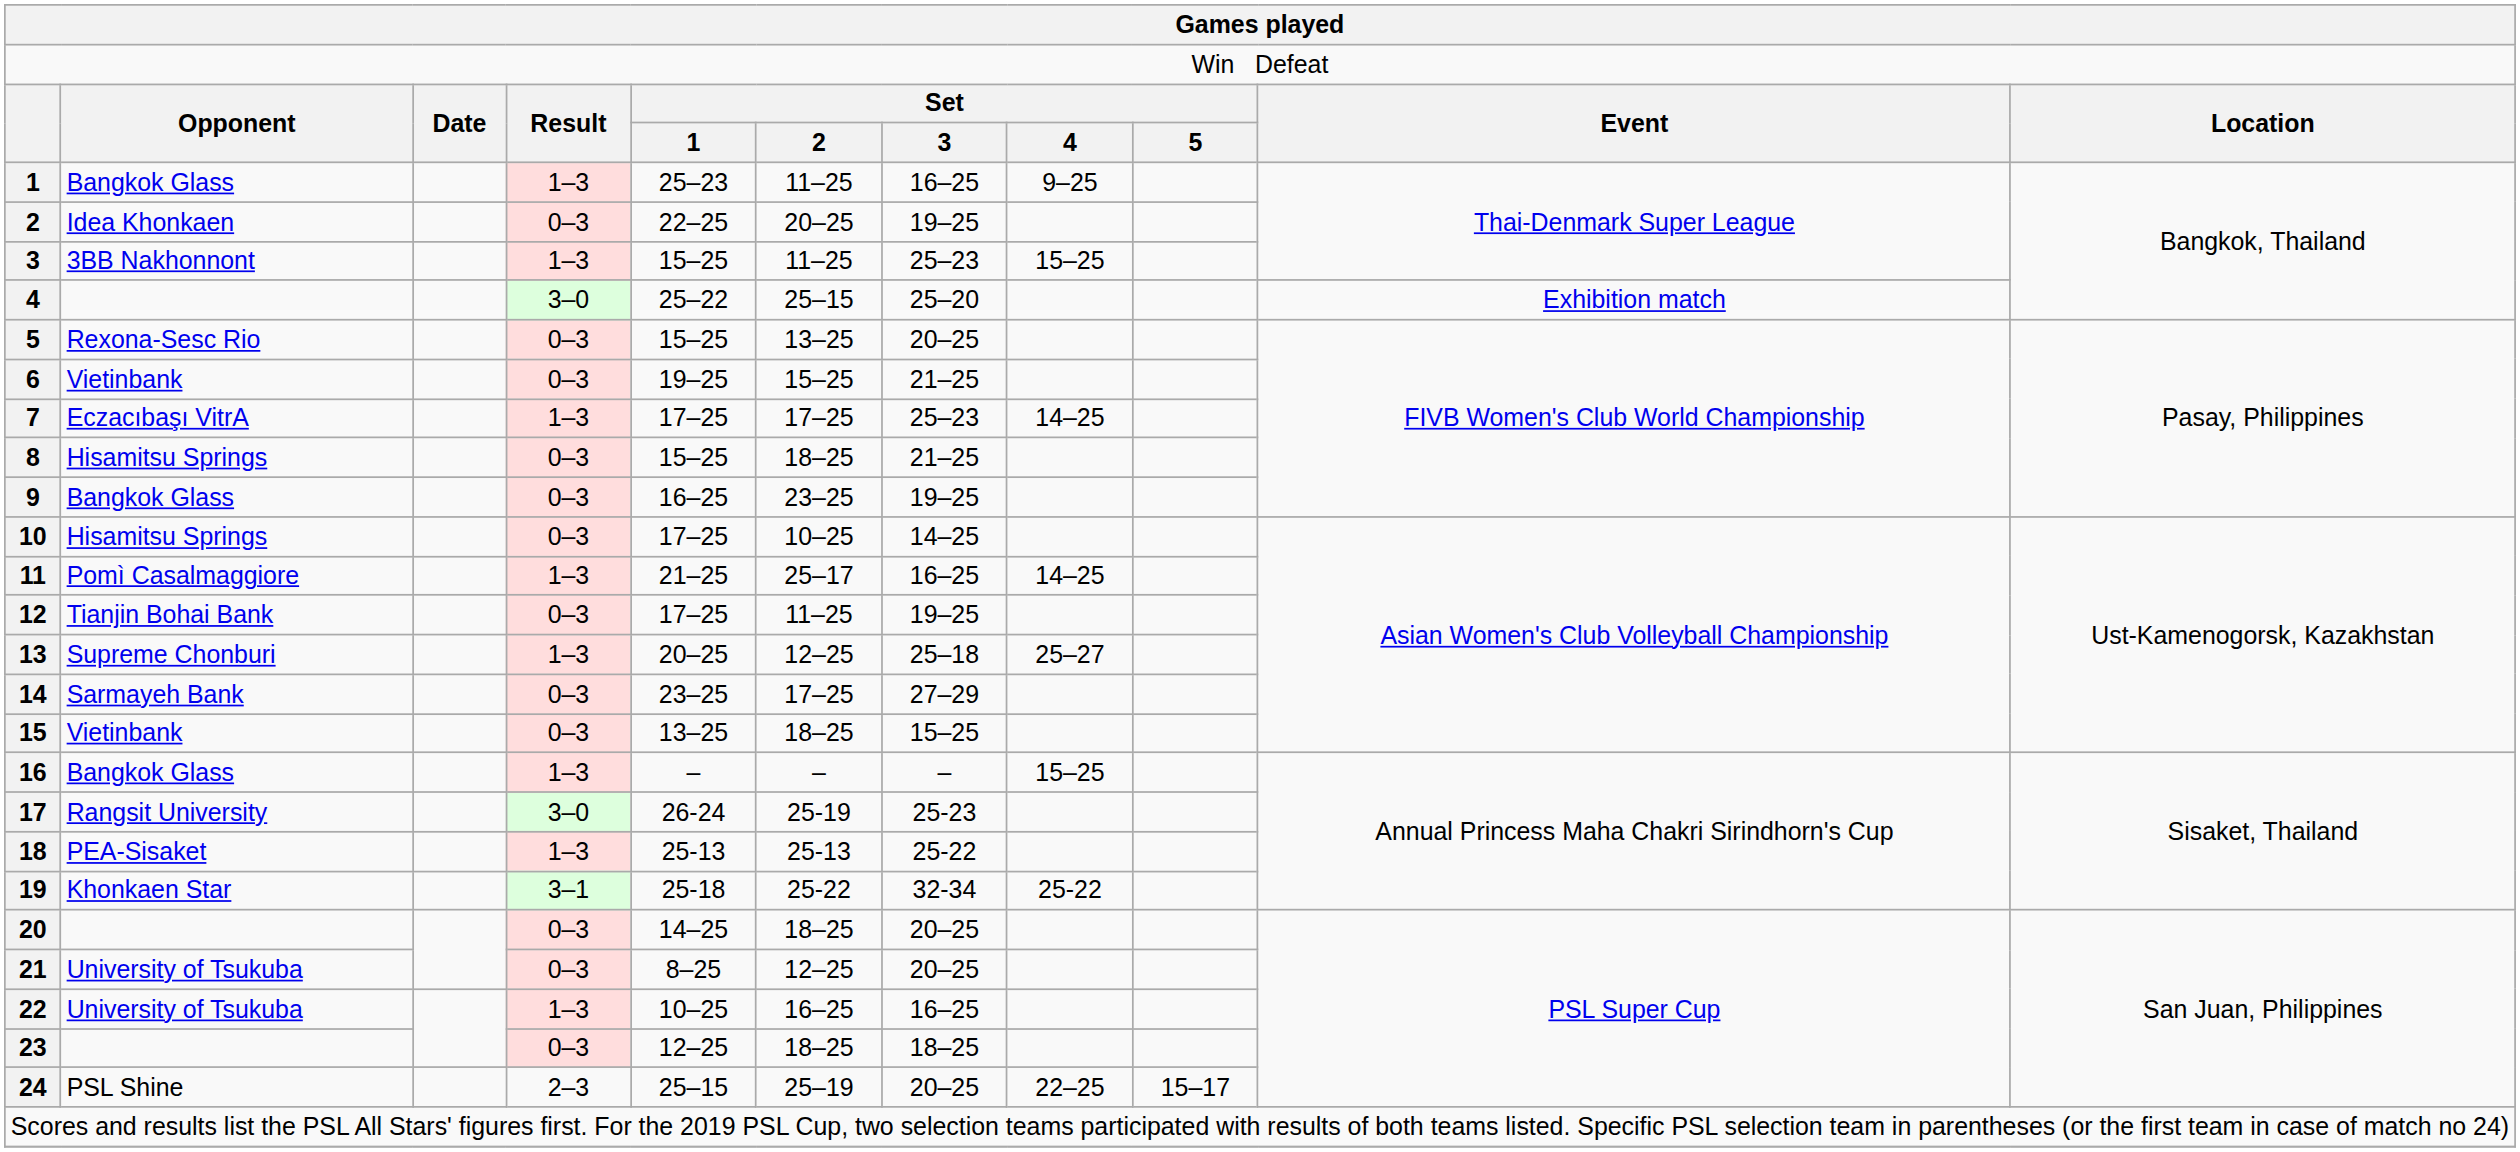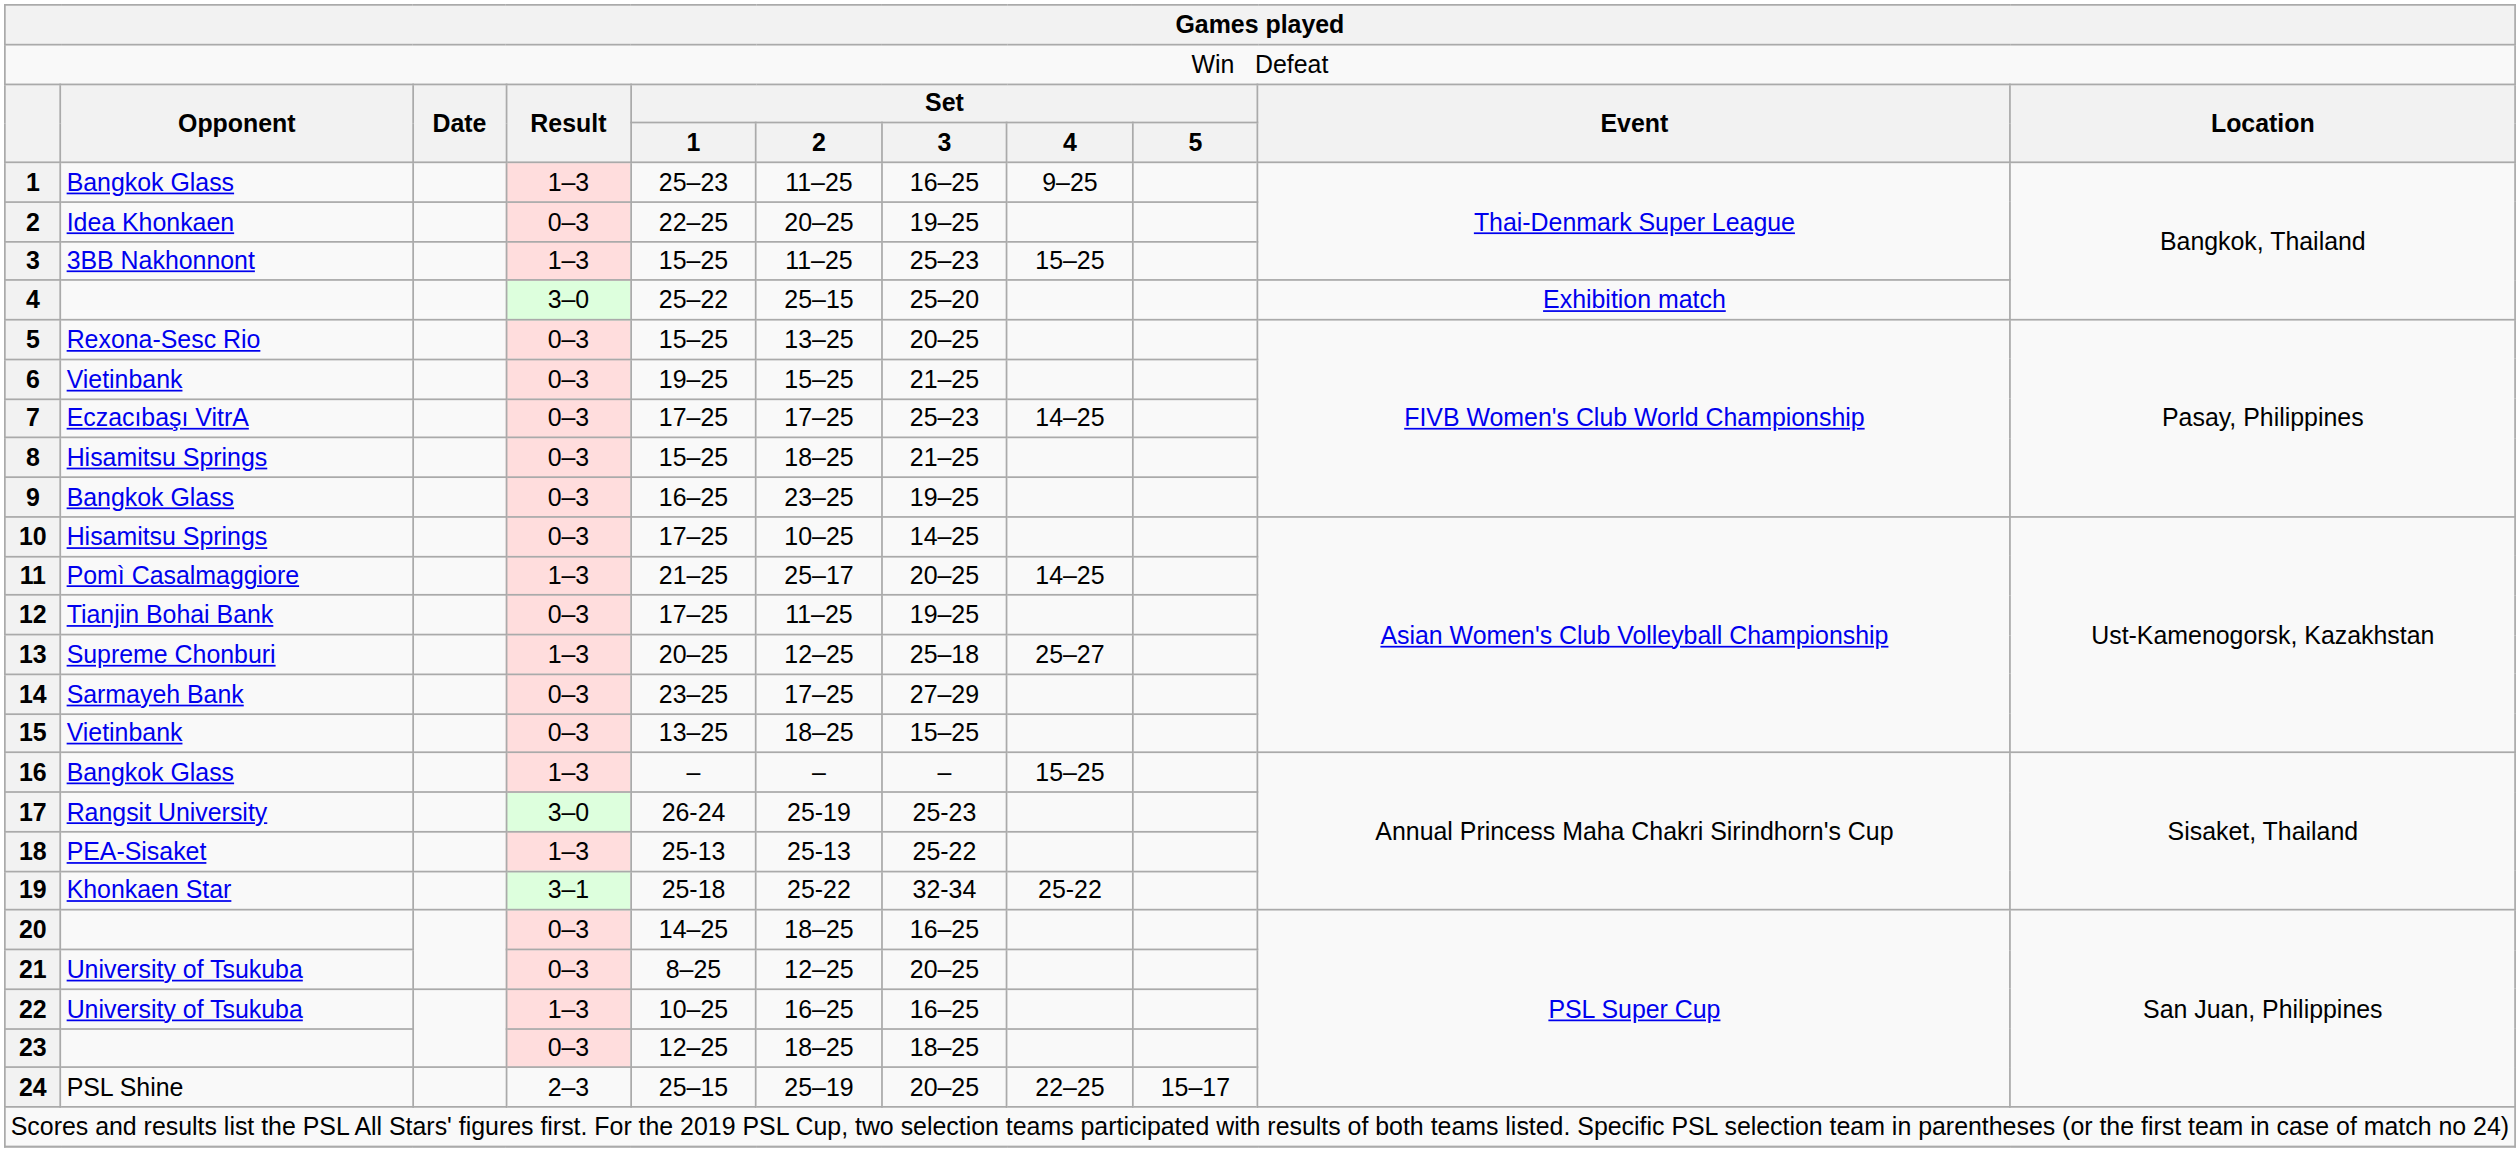(568, 419) 1–3 -> (568, 419) 0–3
(944, 576) 16–25 -> (944, 576) 20–25
(944, 930) 20–25 -> (944, 930) 16–25
